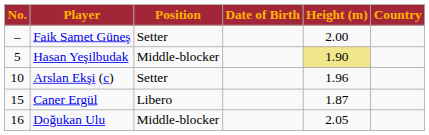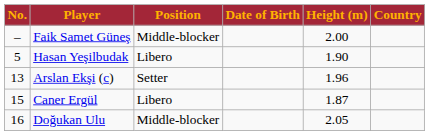(152, 36) Setter -> (178, 36) Middle-blocker
(178, 57) Middle-blocker -> (154, 57) Libero
(337, 57) khaki background -> (337, 57) no background
(17, 78) 10 -> (17, 78) 13
